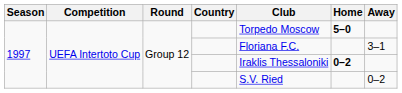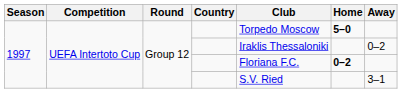(269, 46) Floriana F.C. -> (284, 46) Iraklis Thessaloniki
(376, 46) 3–1 -> (376, 46) 0–2
(284, 63) Iraklis Thessaloniki -> (269, 63) Floriana F.C.
(376, 79) 0–2 -> (376, 79) 3–1
